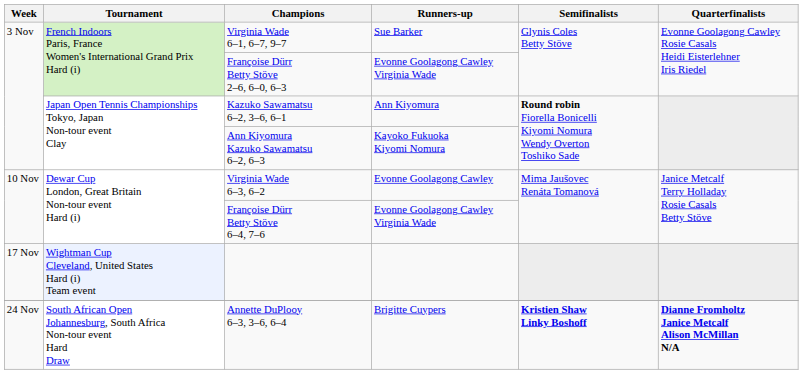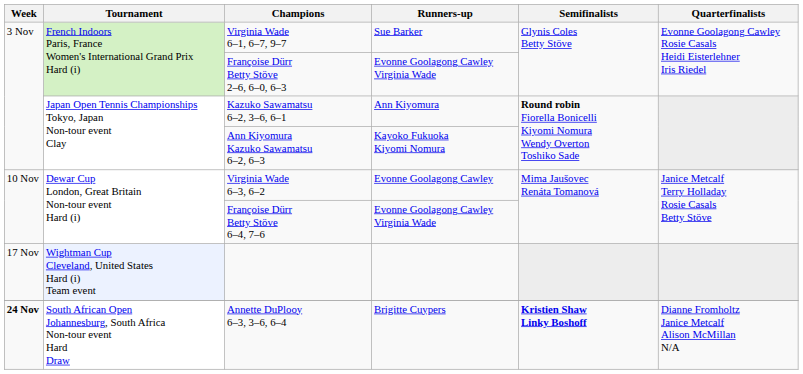(23, 309) normal -> (23, 309) bold
(703, 328) bold -> (700, 328) normal
